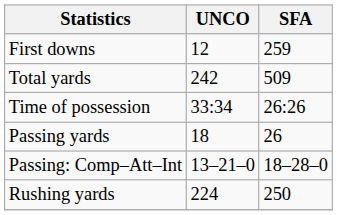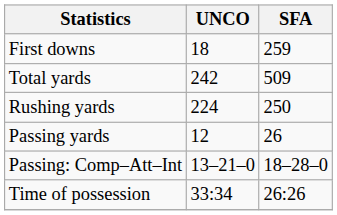(200, 48) 12 -> (200, 48) 18
rows swapped: (62, 194) <-> (80, 107)
(200, 136) 18 -> (200, 136) 12
